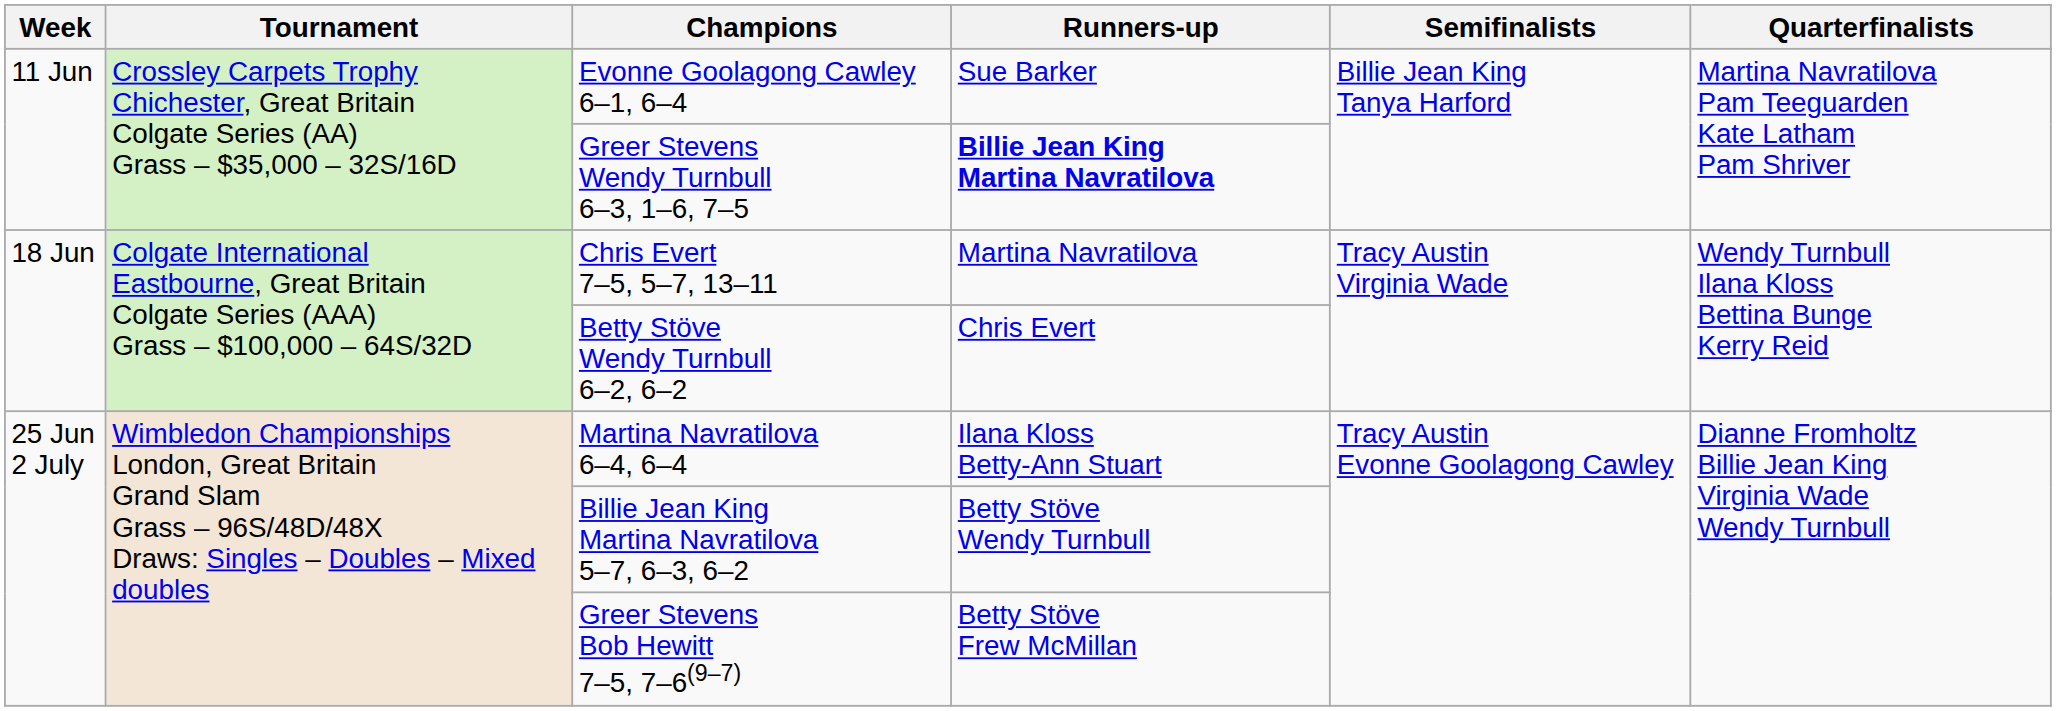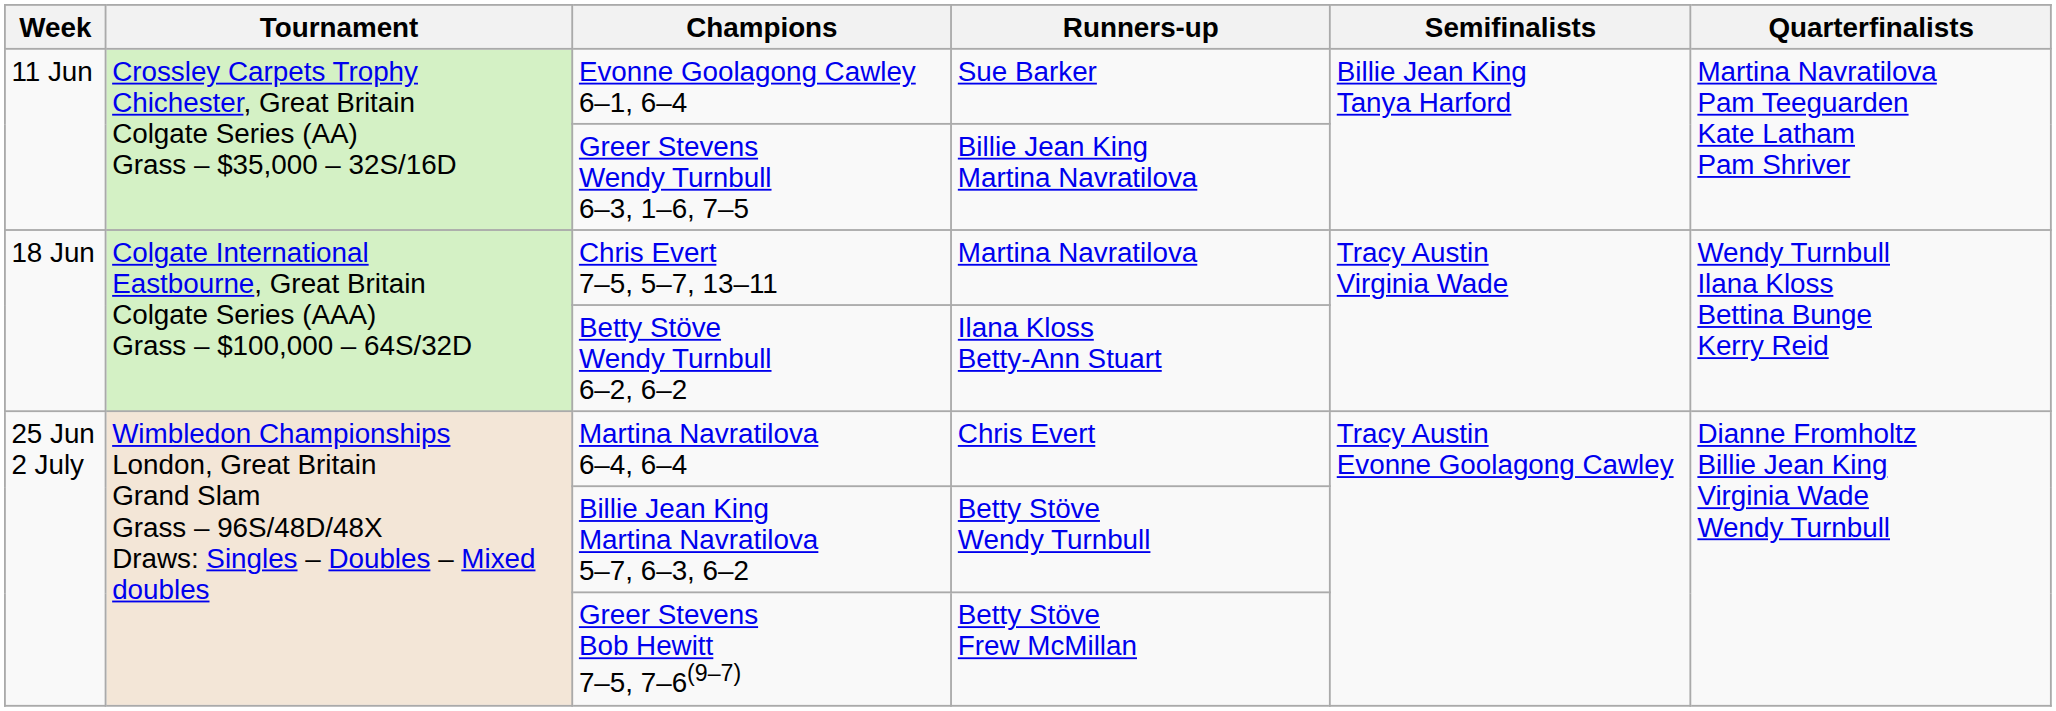(1086, 162) bold -> (1078, 162) normal
(1027, 328) Chris Evert -> (1060, 343) Ilana Kloss Betty-Ann Stuart
(1060, 450) Ilana Kloss Betty-Ann Stuart -> (1027, 434) Chris Evert
